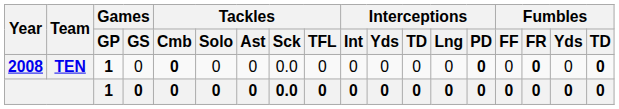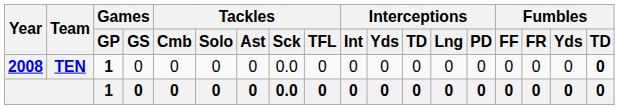(174, 66) bold -> (174, 66) normal
(481, 66) bold -> (481, 66) normal
(536, 66) bold -> (536, 66) normal
